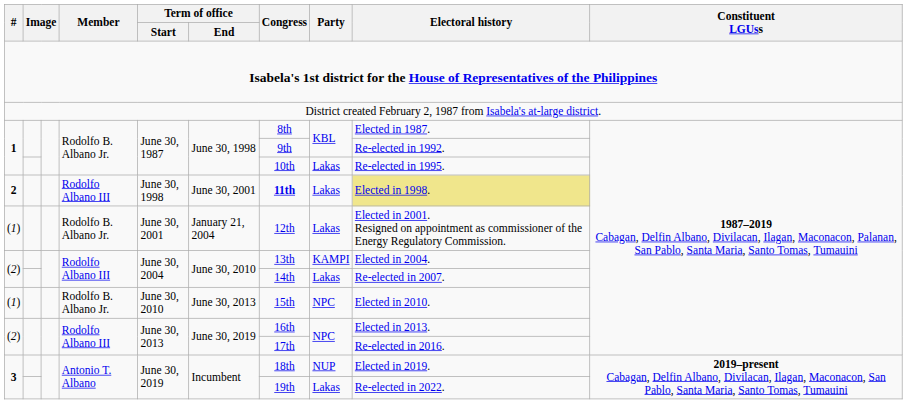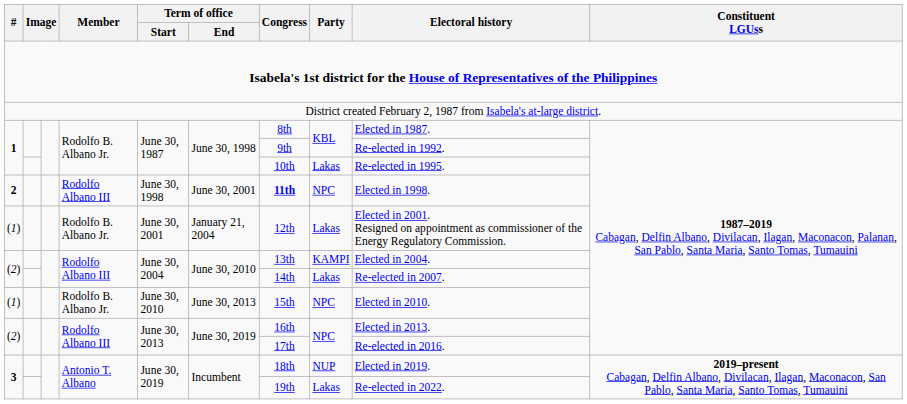(326, 190) Lakas -> (324, 190) NPC
(392, 190) khaki background -> (392, 190) no background
